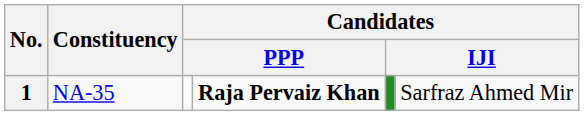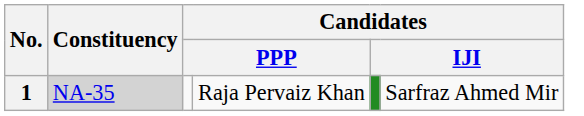(84, 92) no background -> (84, 92) lightgrey background
(289, 92) bold -> (281, 92) normal
